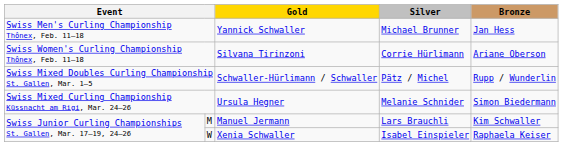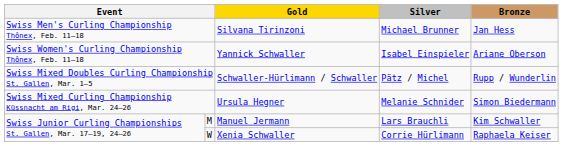(261, 30) Yannick Schwaller -> (261, 30) Silvana Tirinzoni
(261, 54) Silvana Tirinzoni -> (261, 54) Yannick Schwaller
(423, 54) Corrie Hürlimann -> (425, 54) Isabel Einspieler
(425, 135) Isabel Einspieler -> (423, 135) Corrie Hürlimann
